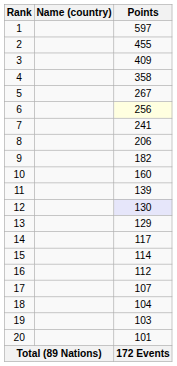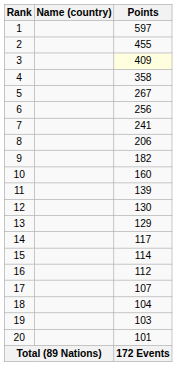(143, 61) no background -> (143, 61) lightyellow background
(143, 110) lightyellow background -> (143, 110) no background
(143, 207) lavender background -> (143, 207) no background
